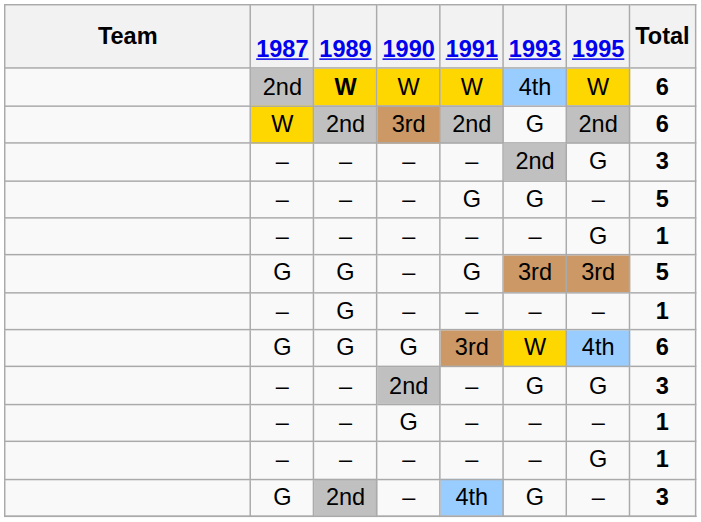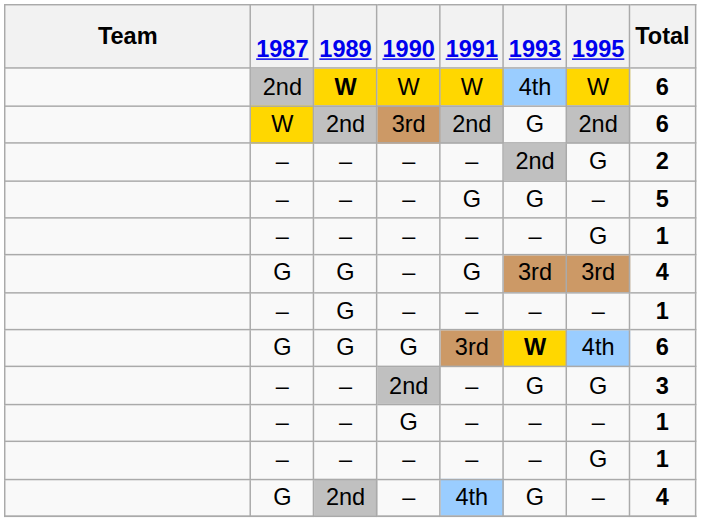(662, 161) 3 -> (662, 161) 2
(662, 273) 5 -> (662, 273) 4
(535, 348) normal -> (535, 348) bold
(662, 497) 3 -> (662, 497) 4
